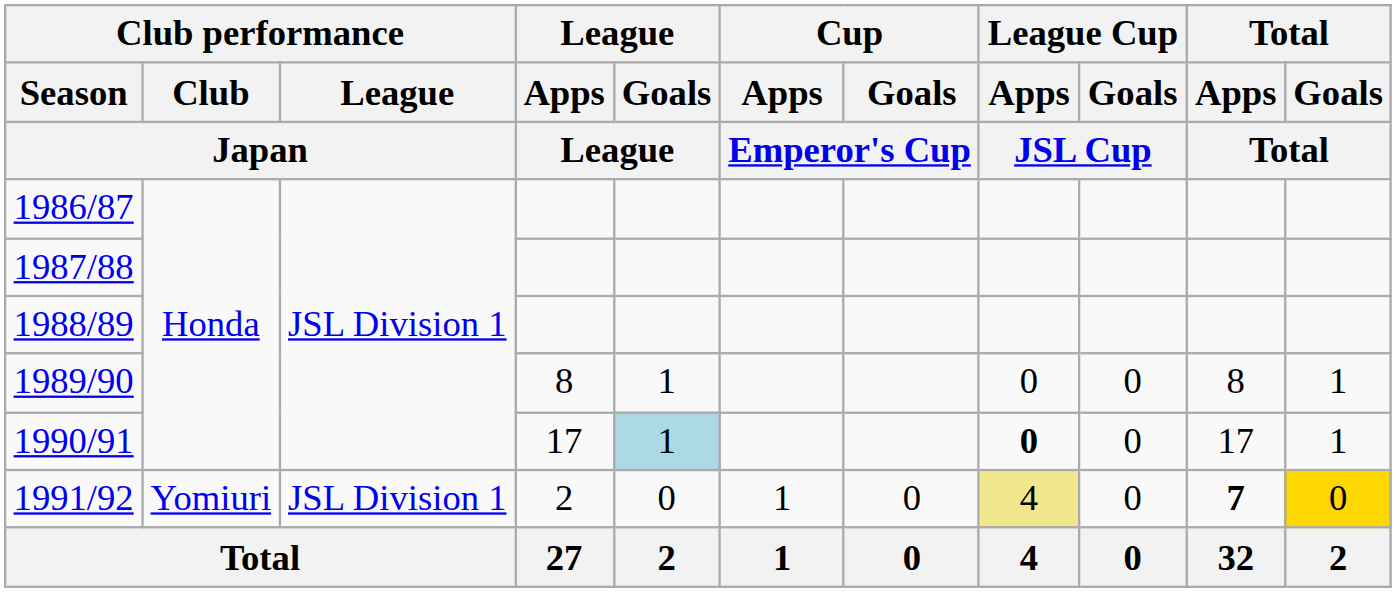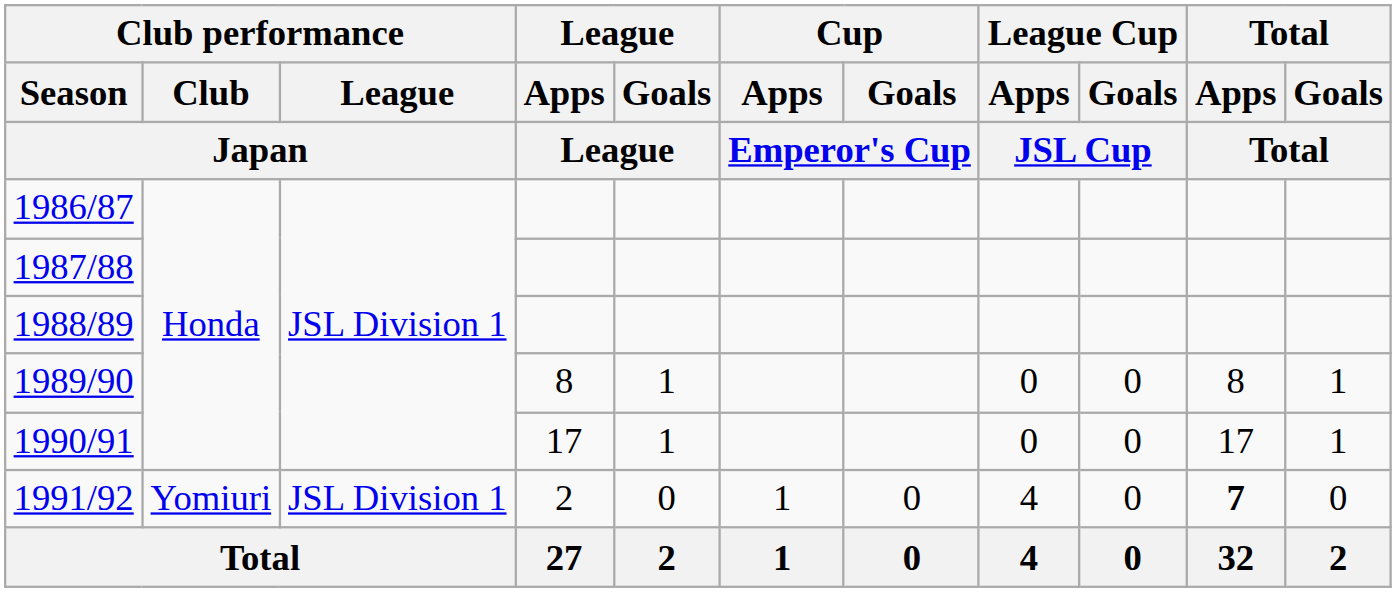(667, 440) lightblue background -> (667, 440) no background
(1029, 440) bold -> (1029, 440) normal
(1029, 498) khaki background -> (1029, 498) no background
(1338, 498) gold background -> (1338, 498) no background
